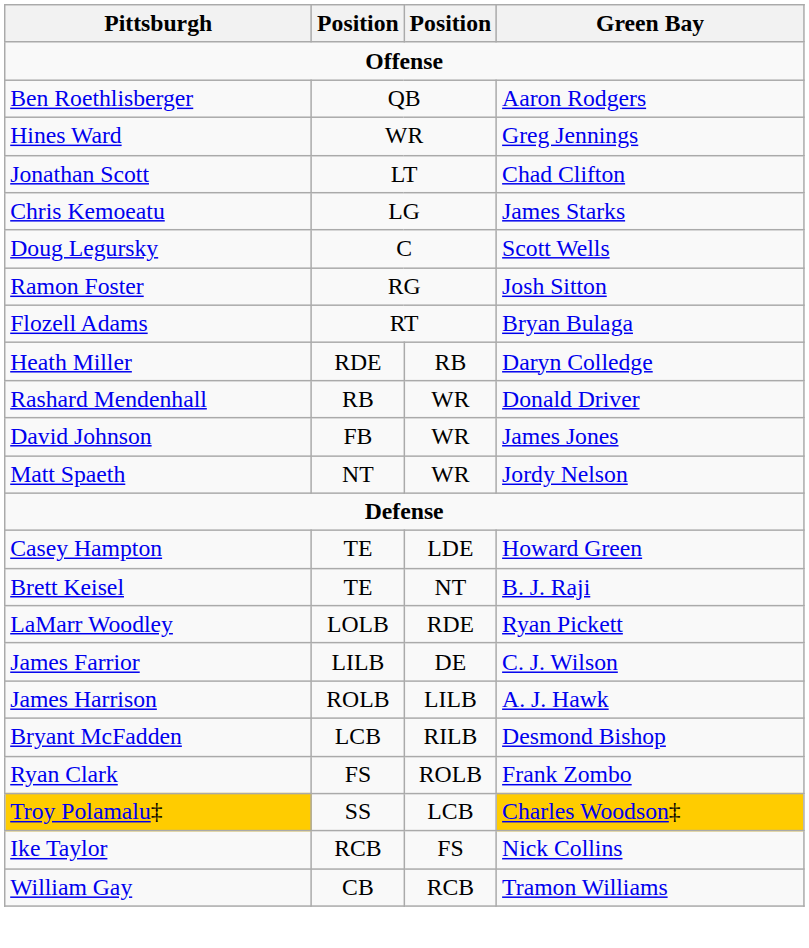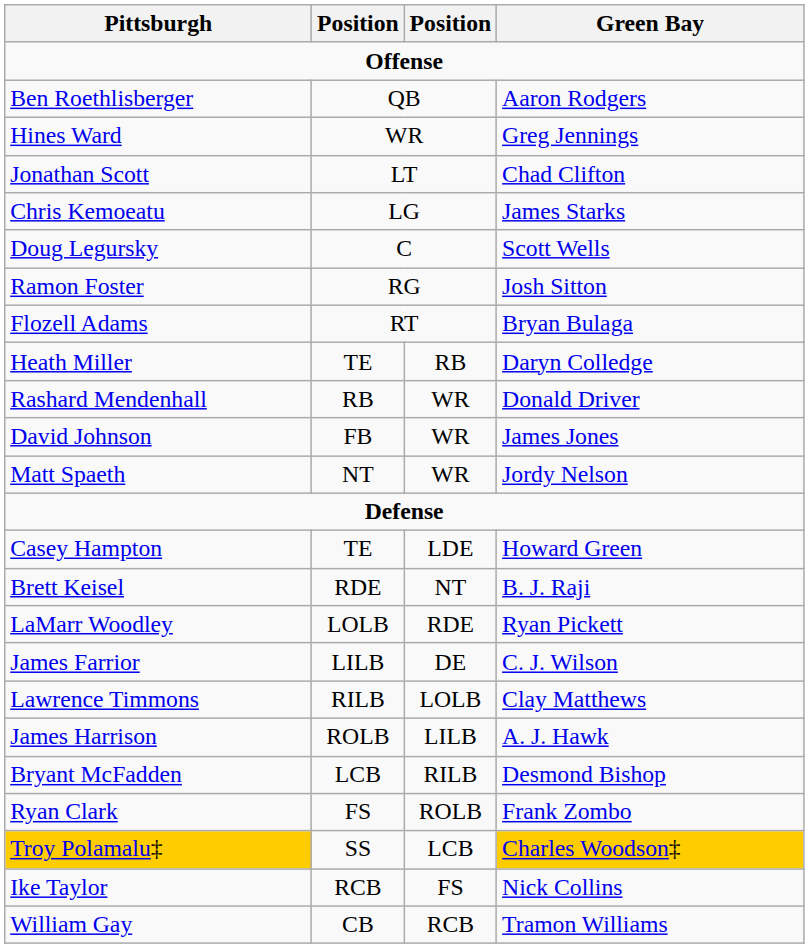(358, 361) RDE -> (358, 361) TE
(358, 586) TE -> (358, 586) RDE
+ row: (105, 699)
